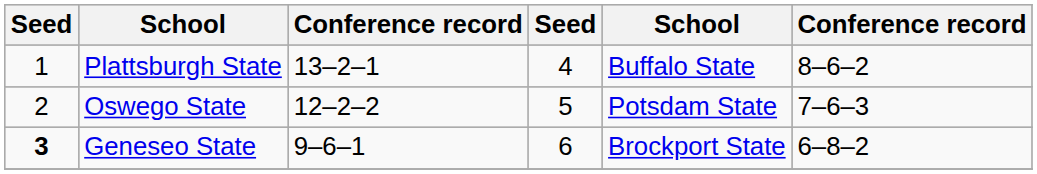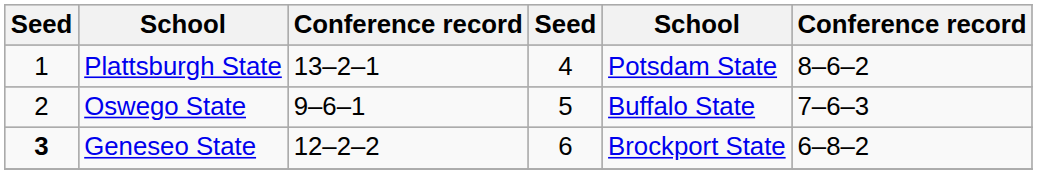(682, 65) Buffalo State -> (693, 65) Potsdam State
(337, 106) 12–2–2 -> (330, 106) 9–6–1
(693, 106) Potsdam State -> (682, 106) Buffalo State
(330, 147) 9–6–1 -> (337, 147) 12–2–2
